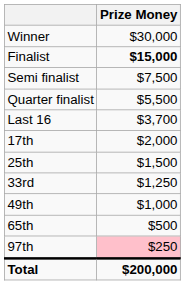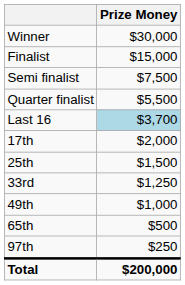(153, 57) bold -> (153, 57) normal
(157, 120) no background -> (157, 120) lightblue background
(163, 246) pink background -> (163, 246) no background
